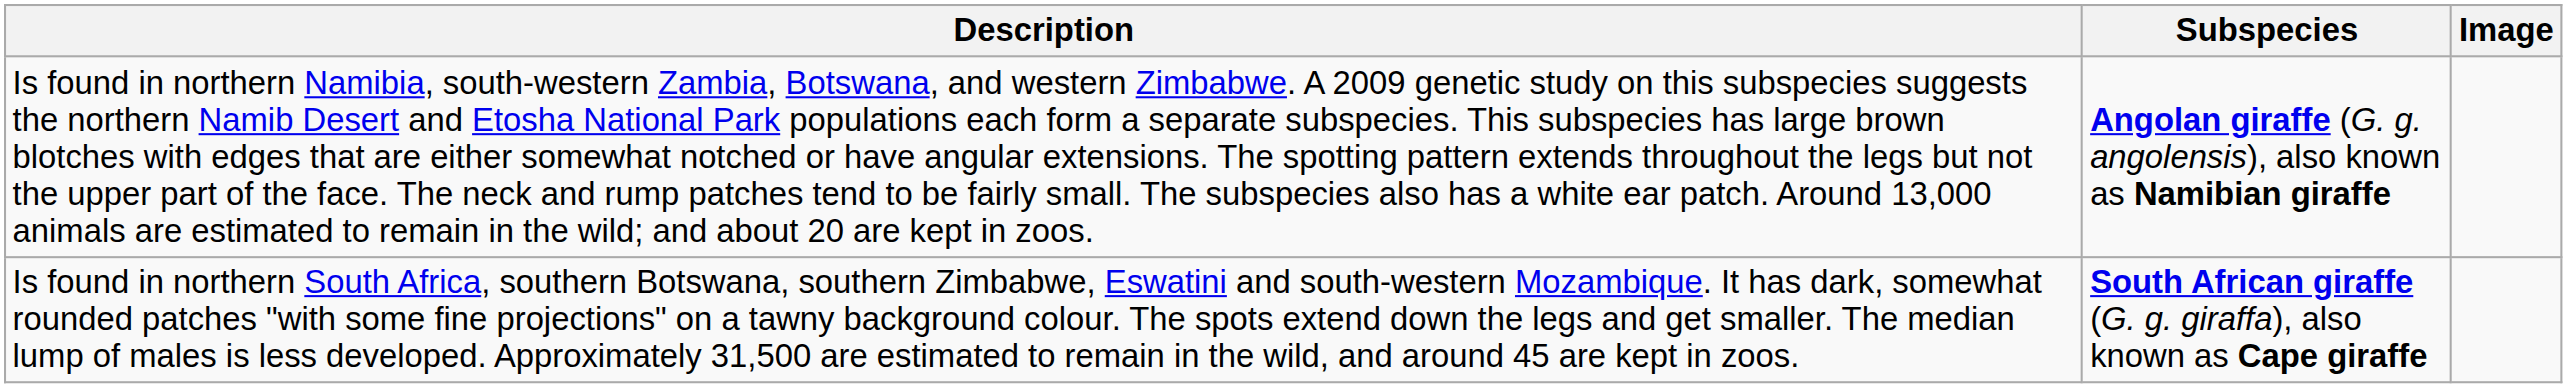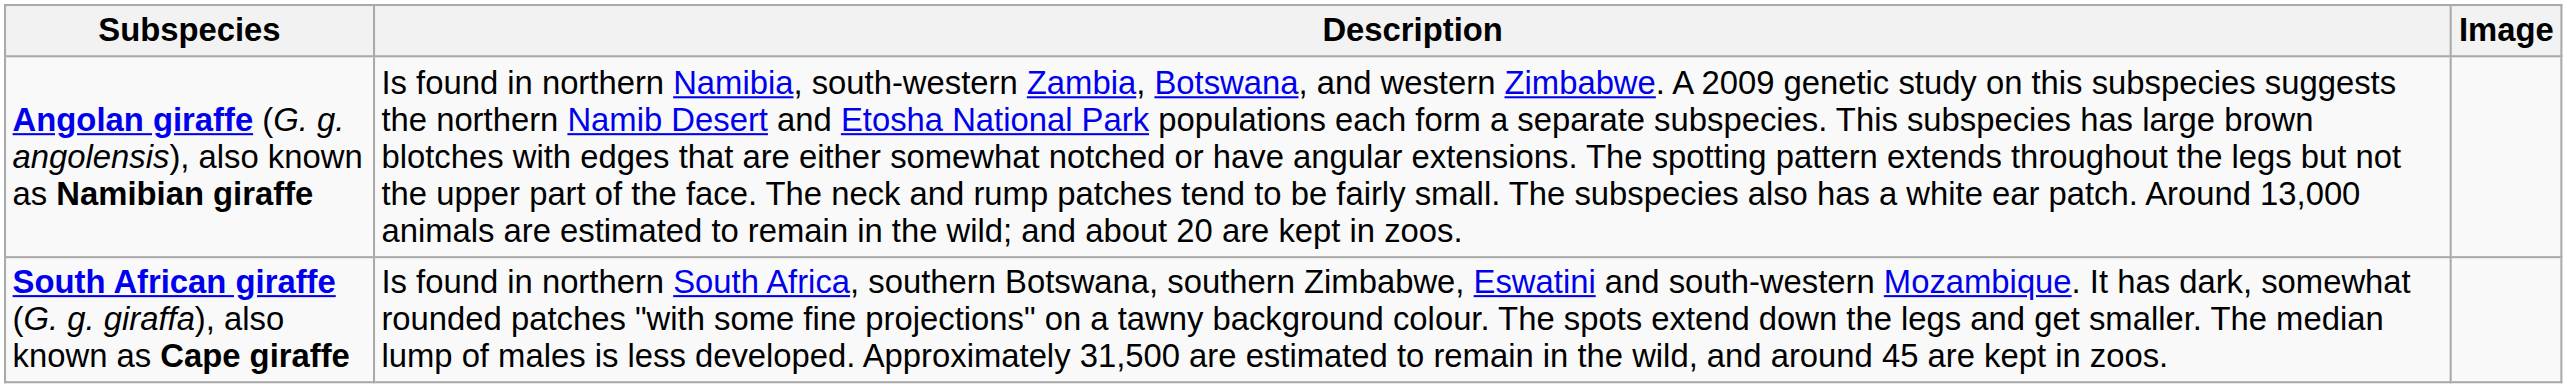columns swapped: (2267, 30) <-> (1044, 30)
